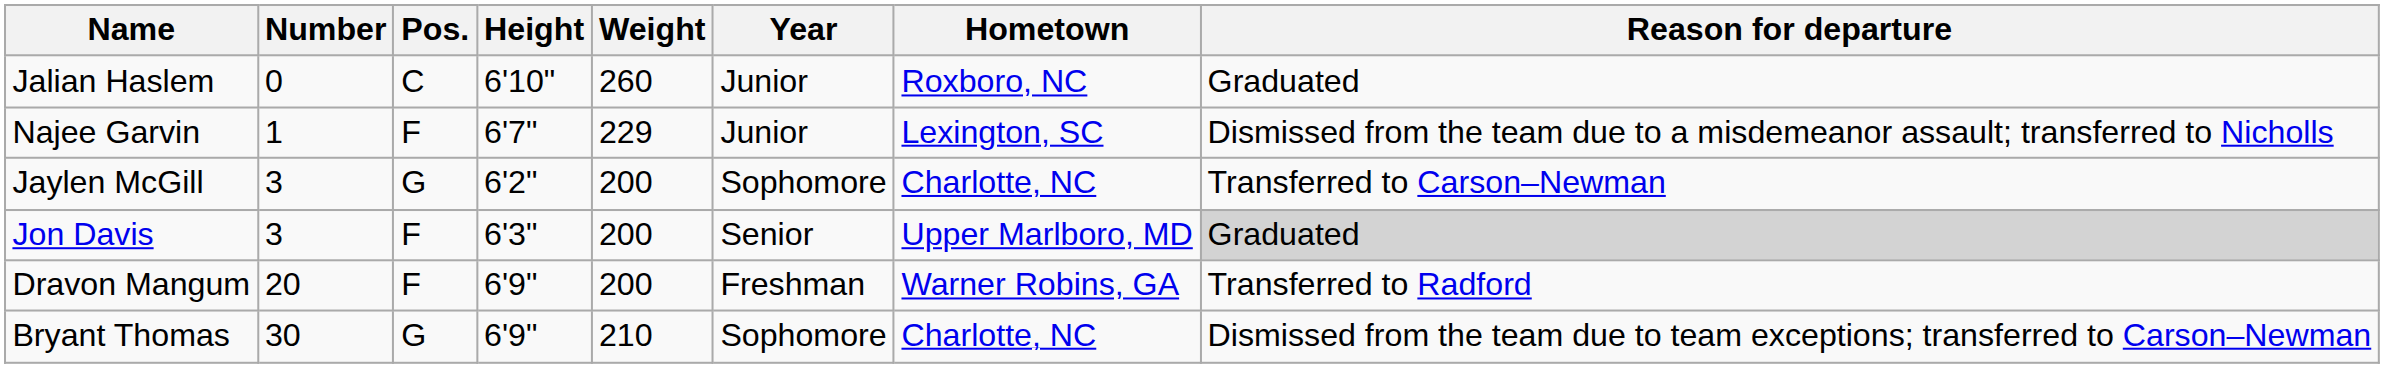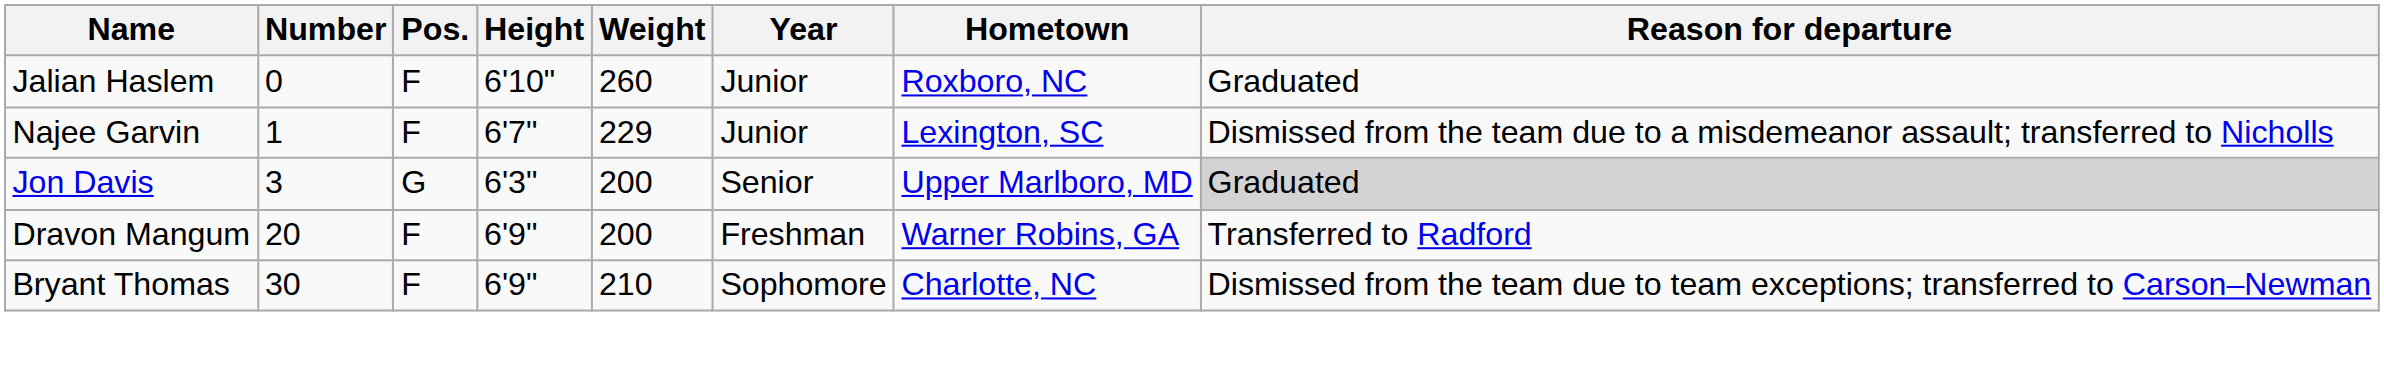(413, 81) C -> (411, 81) F
- row: (108, 183)
(411, 234) F -> (414, 183) G
(414, 336) G -> (411, 285) F
